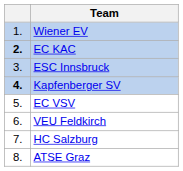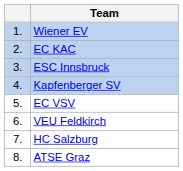(18, 49) bold -> (18, 49) normal
(18, 85) bold -> (18, 85) normal
